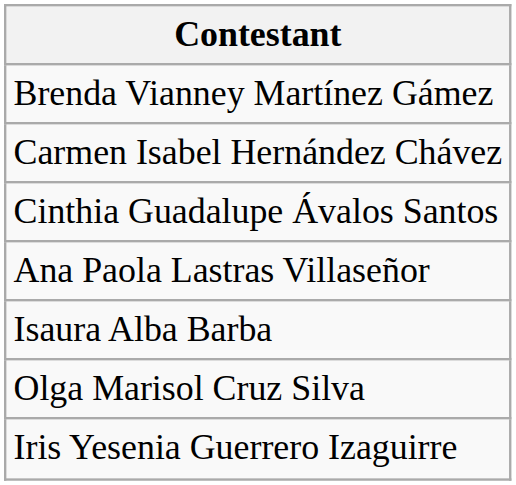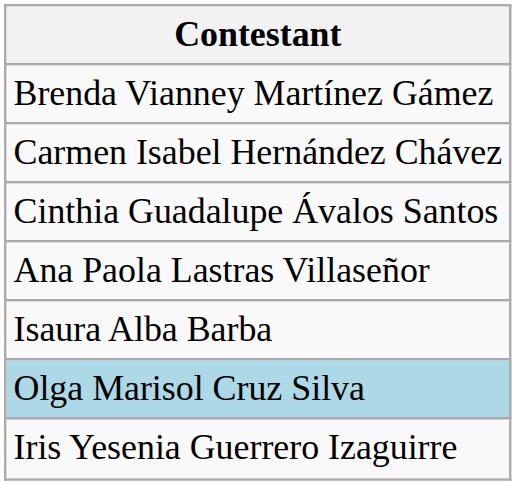(189, 389) no background -> (189, 389) lightblue background
